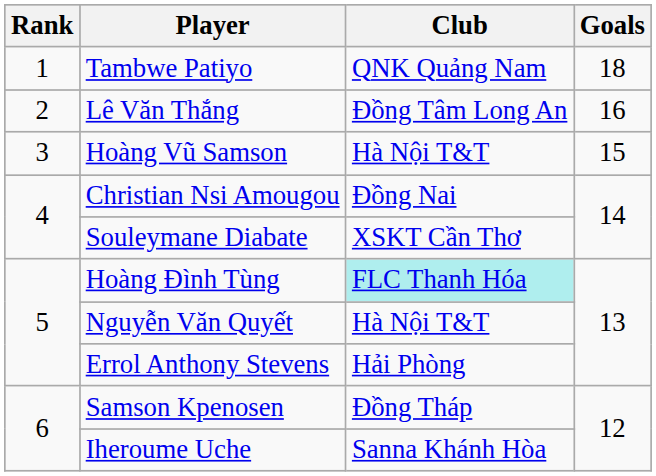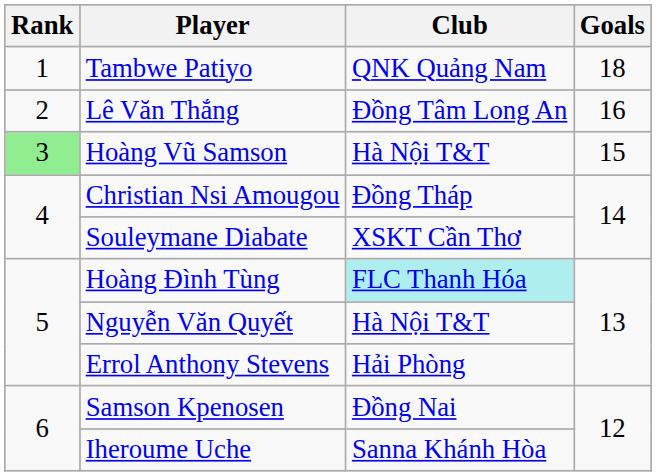(42, 152) no background -> (42, 152) lightgreen background
(404, 195) Đồng Nai -> (412, 195) Đồng Tháp
(412, 407) Đồng Tháp -> (404, 407) Đồng Nai
